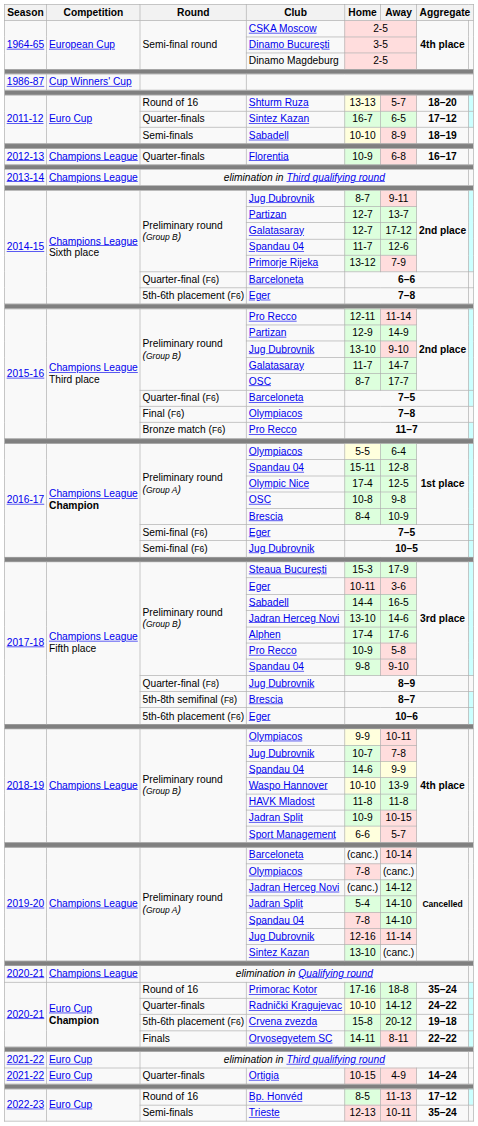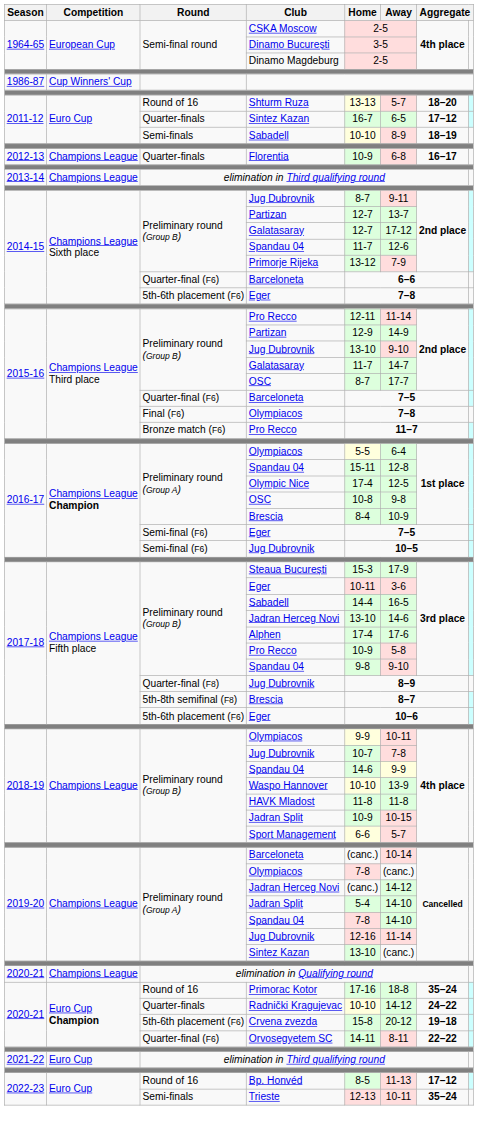(156, 1038) Finals -> (181, 1038) Quarter-final (F6)
- row: (25, 1076)
